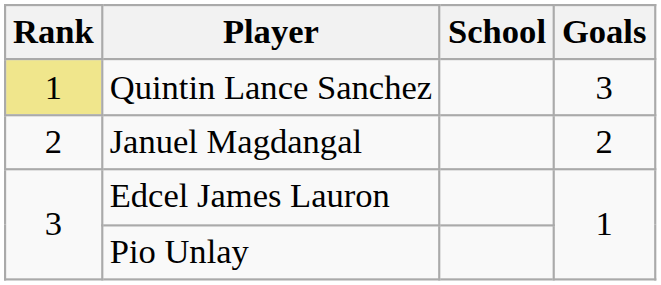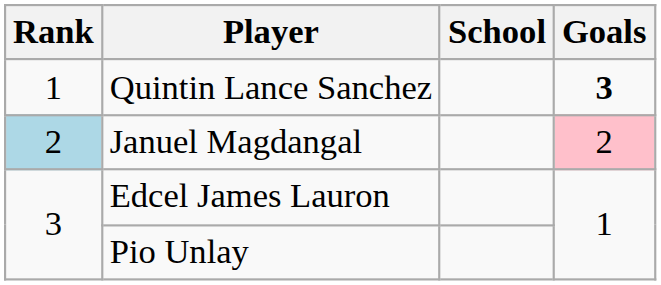(53, 86) khaki background -> (53, 86) no background
(604, 86) normal -> (604, 86) bold
(53, 141) no background -> (53, 141) lightblue background
(604, 141) no background -> (604, 141) pink background
